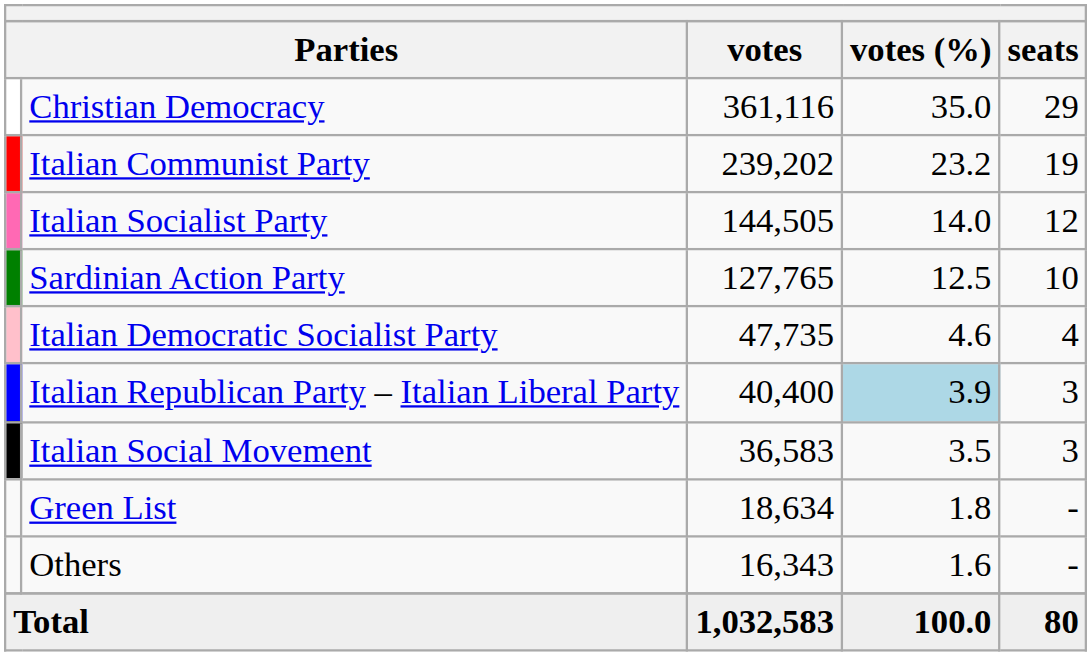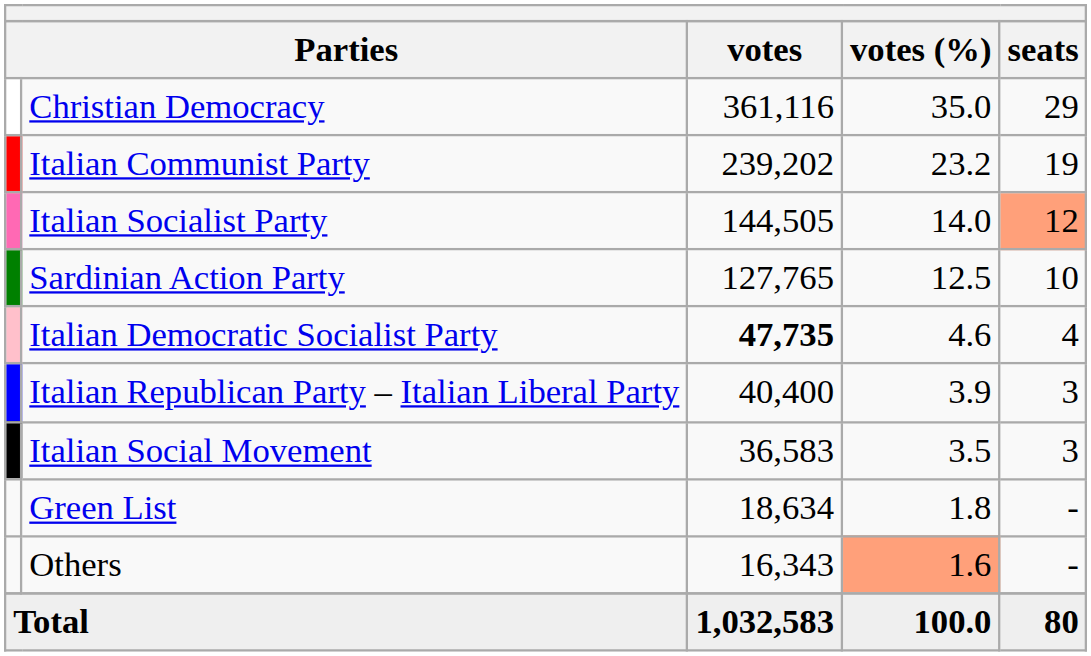(1061, 220) no background -> (1061, 220) lightsalmon background
(786, 335) normal -> (786, 335) bold
(970, 392) lightblue background -> (970, 392) no background
(970, 563) no background -> (970, 563) lightsalmon background
